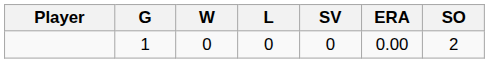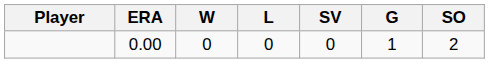columns swapped: (145, 17) <-> (392, 17)
